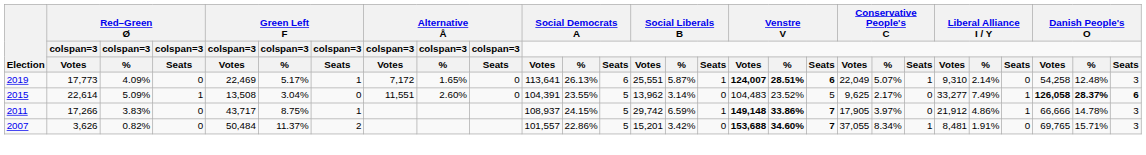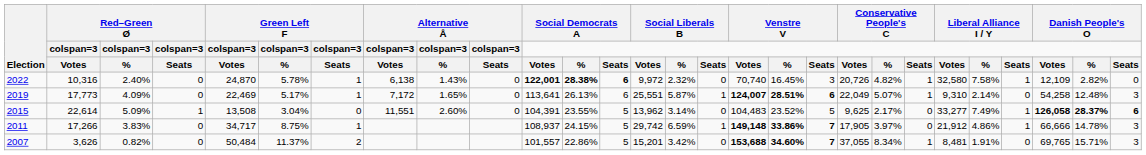+ row: (18, 80)
(241, 110) 43,717 -> (241, 126) 34,717
